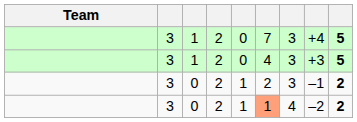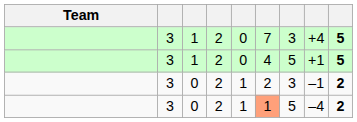(292, 60) 3 -> (292, 60) 5
(316, 60) +3 -> (316, 60) +1
(292, 106) 4 -> (292, 106) 5
(316, 106) –2 -> (316, 106) –4
